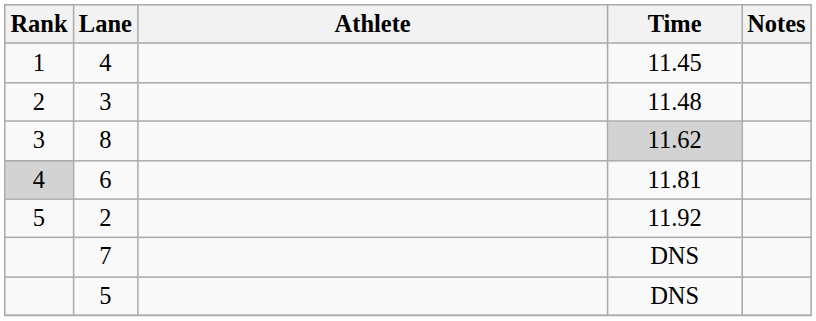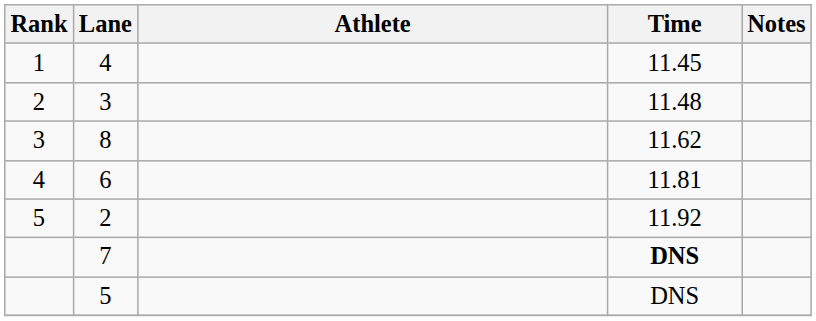(675, 140) lightgrey background -> (675, 140) no background
(39, 179) lightgrey background -> (39, 179) no background
(675, 256) normal -> (675, 256) bold
